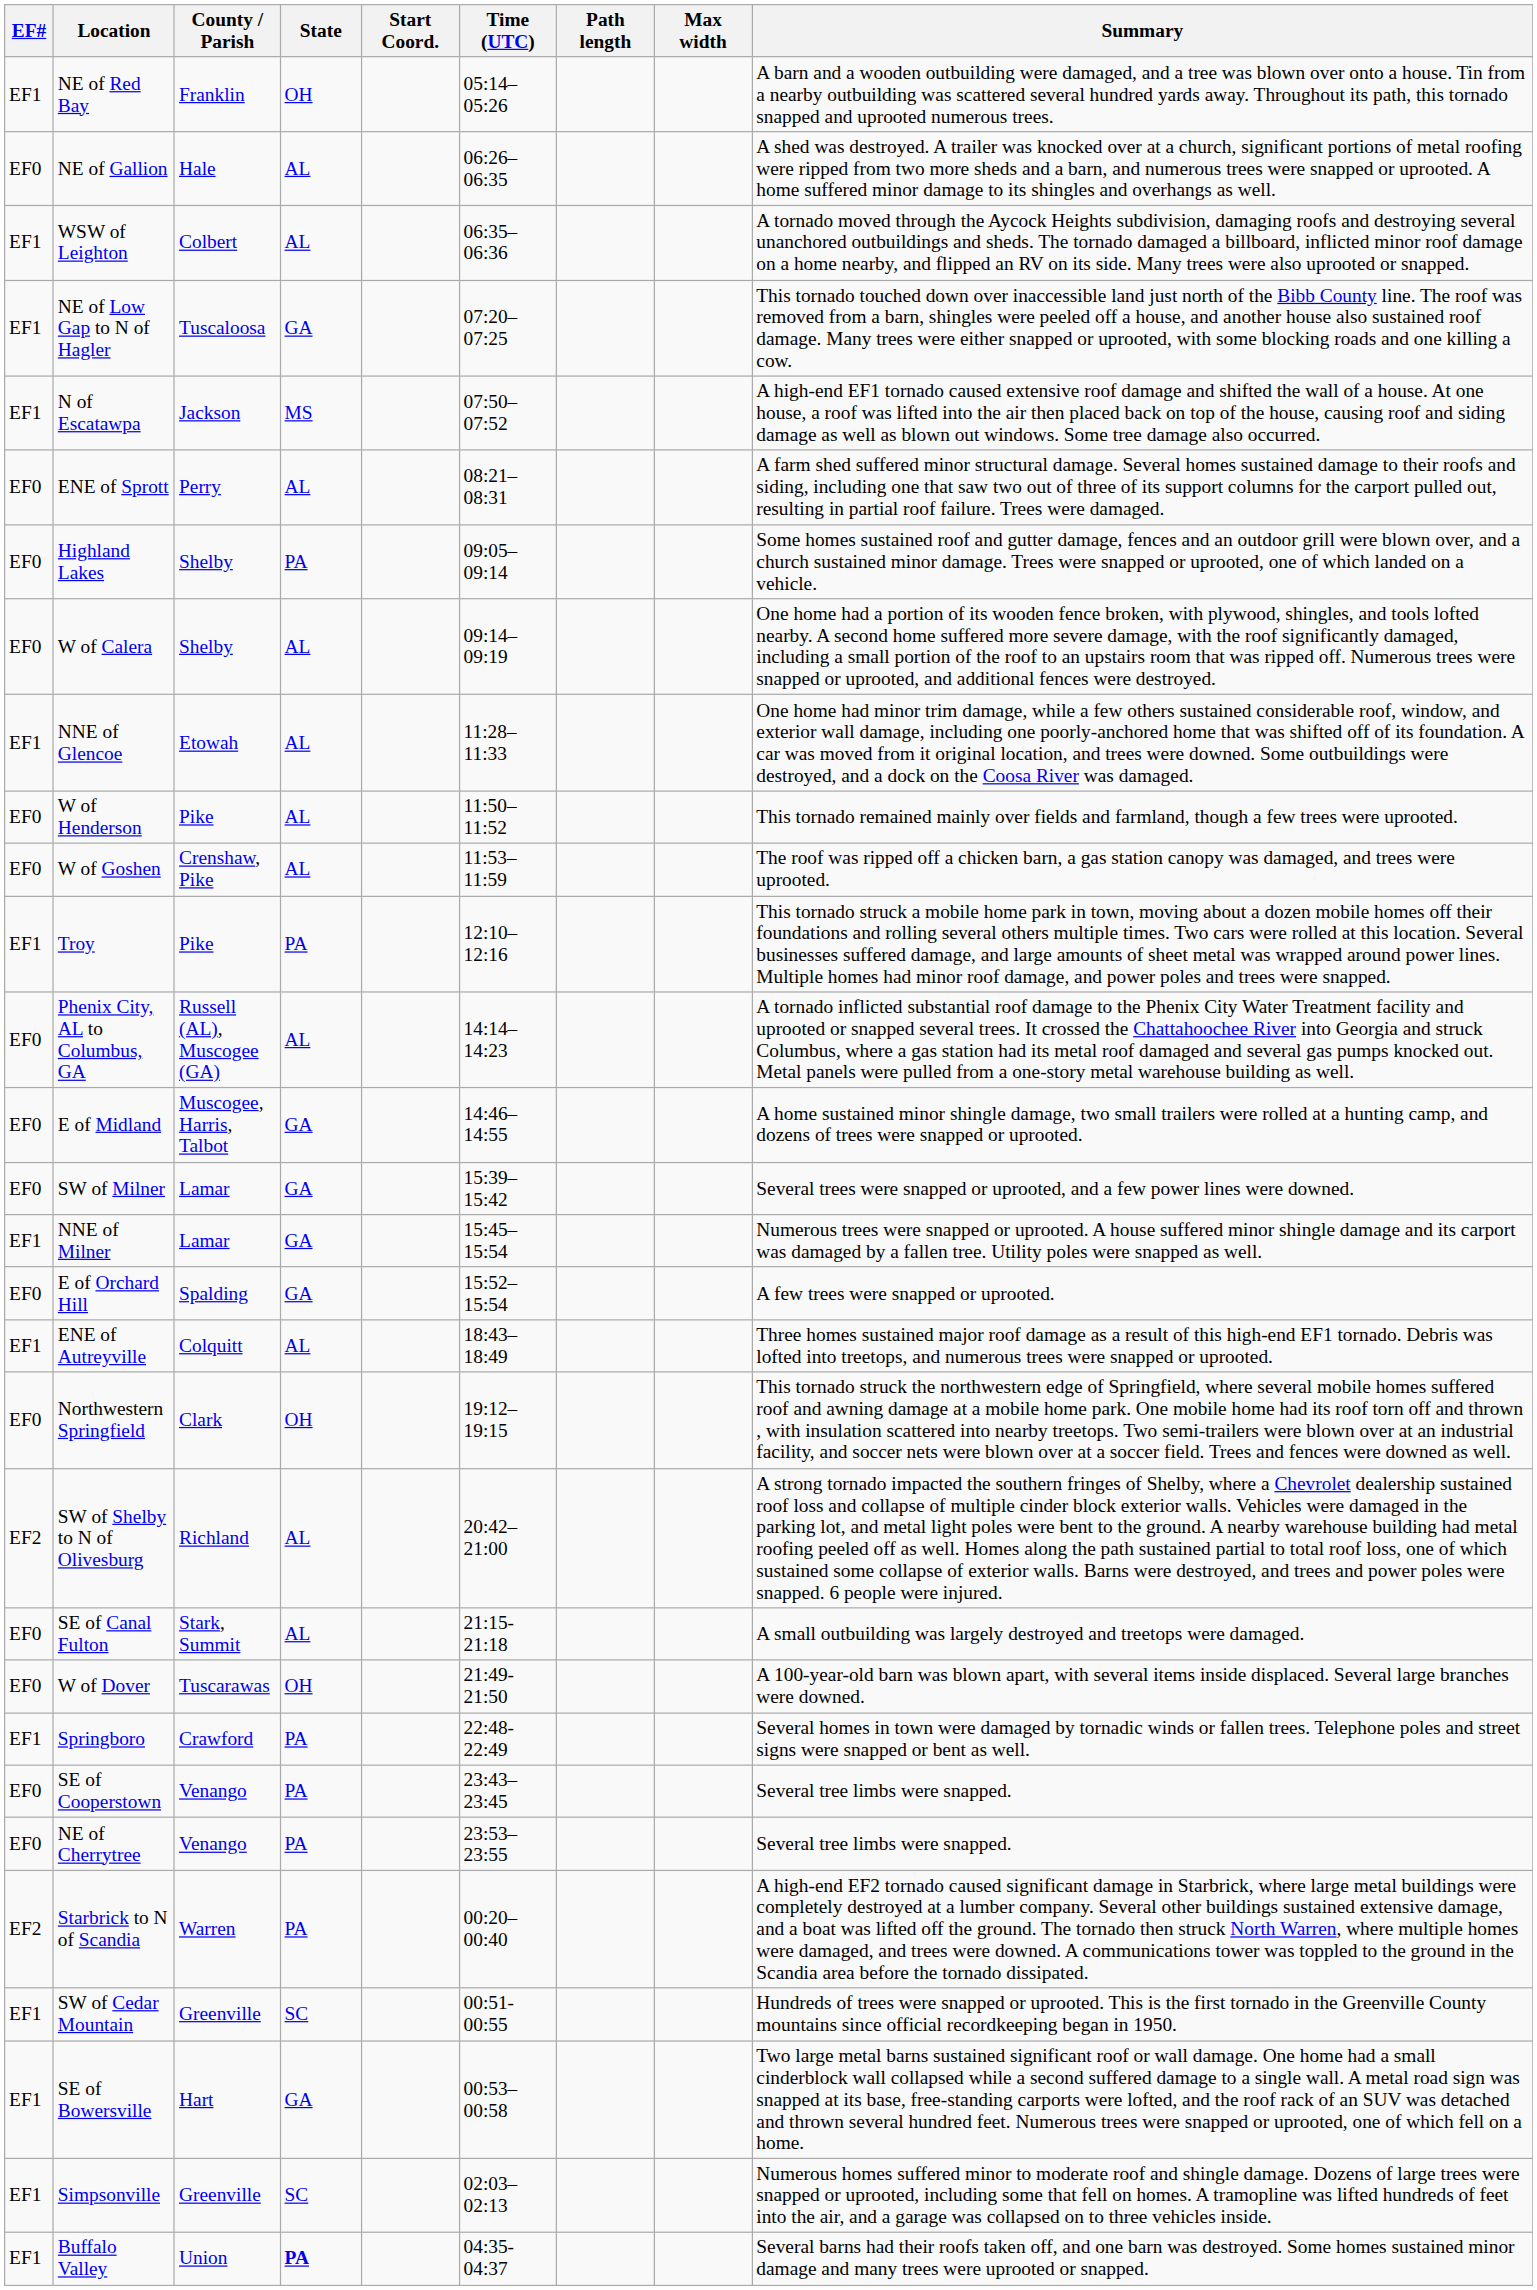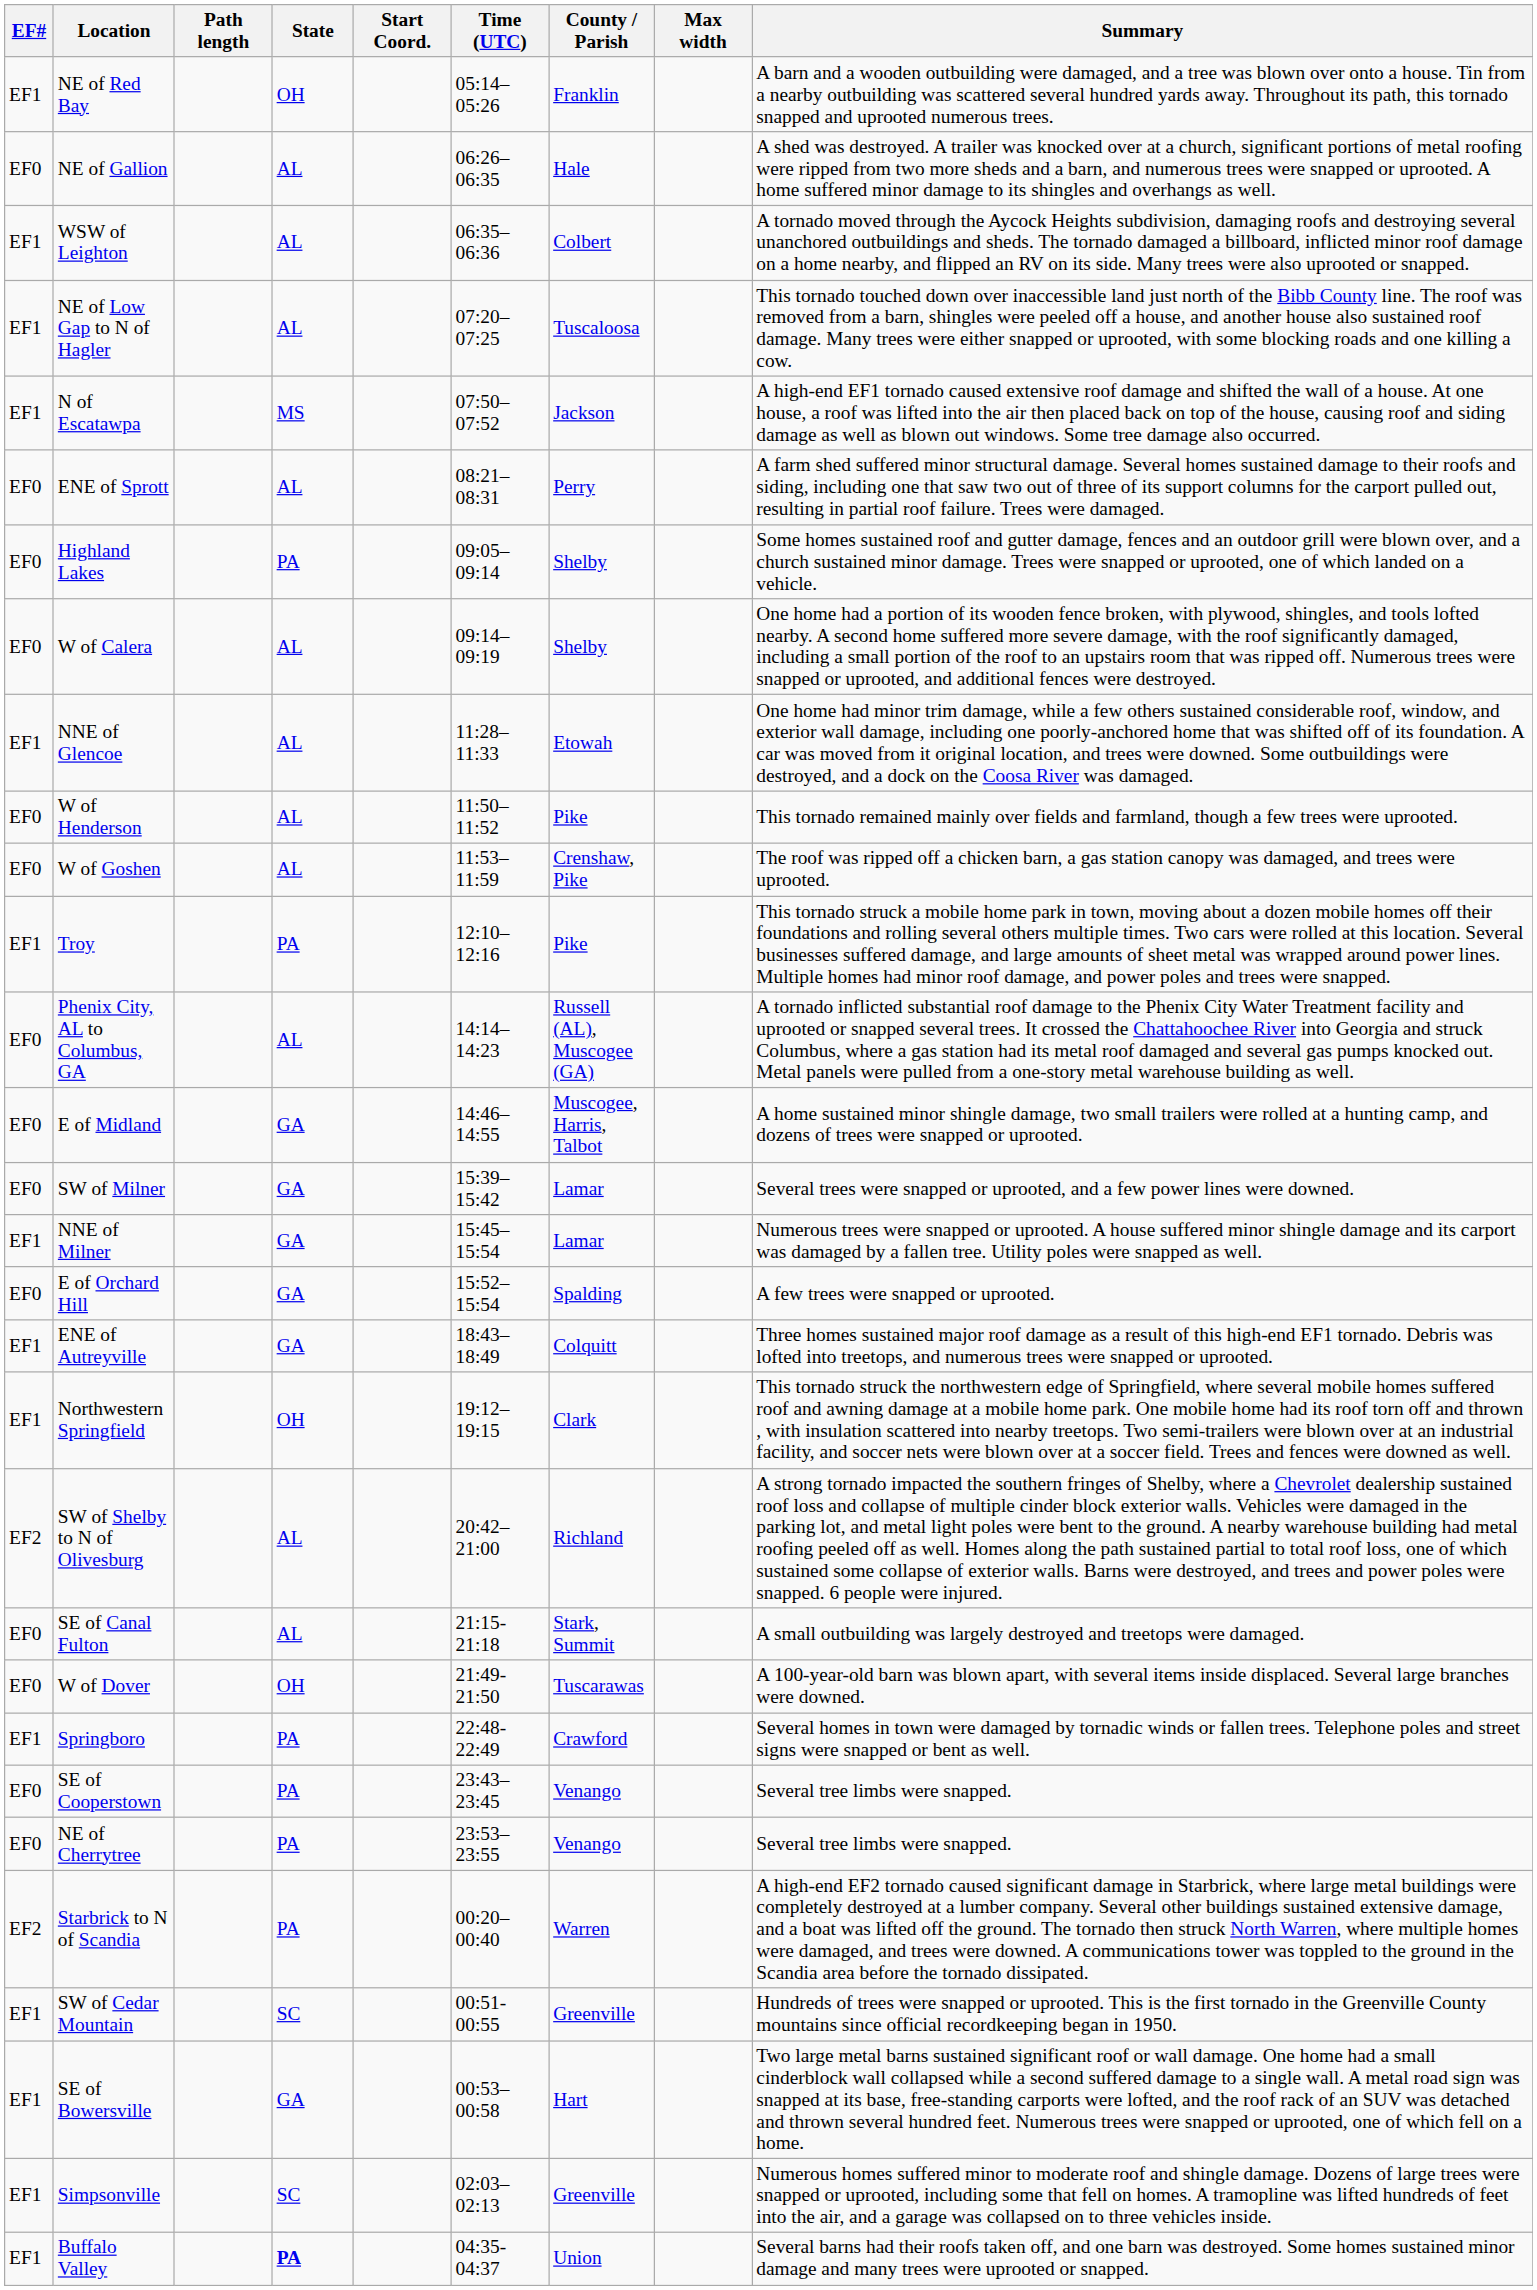columns swapped: (227, 30) <-> (605, 30)
(299, 327) GA -> (290, 327) AL
(297, 1345) AL -> (291, 1345) GA
(25, 1419) EF0 -> (25, 1419) EF1
